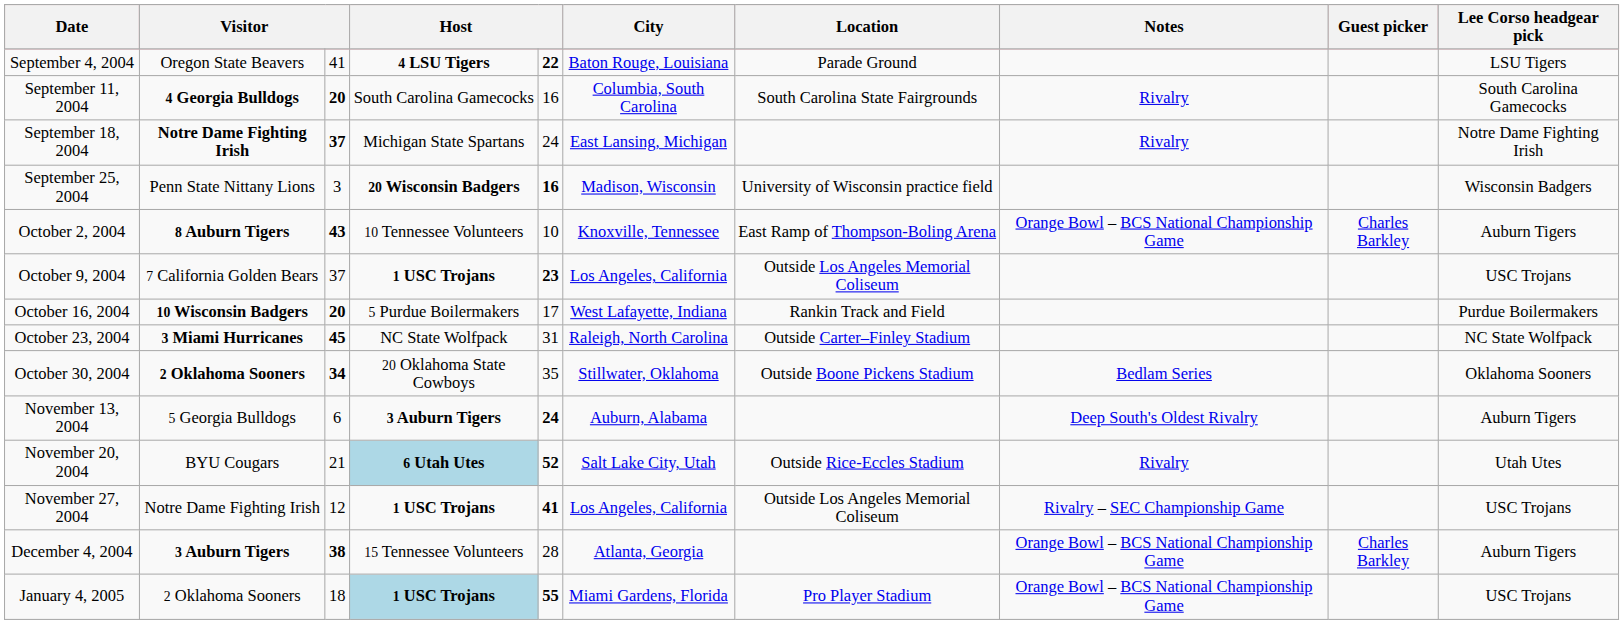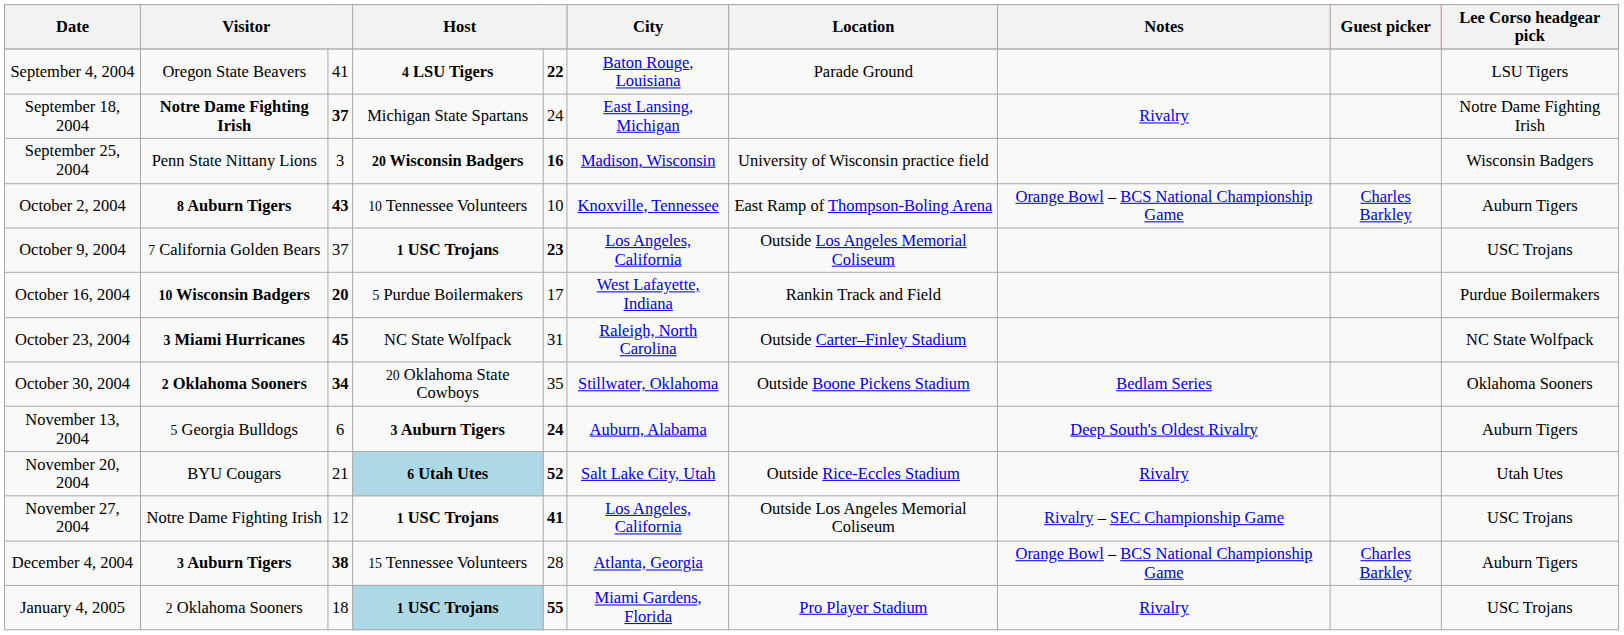- row: (72, 97)
(1164, 596) Orange Bowl – BCS National Championship Game -> (1164, 607) Rivalry
